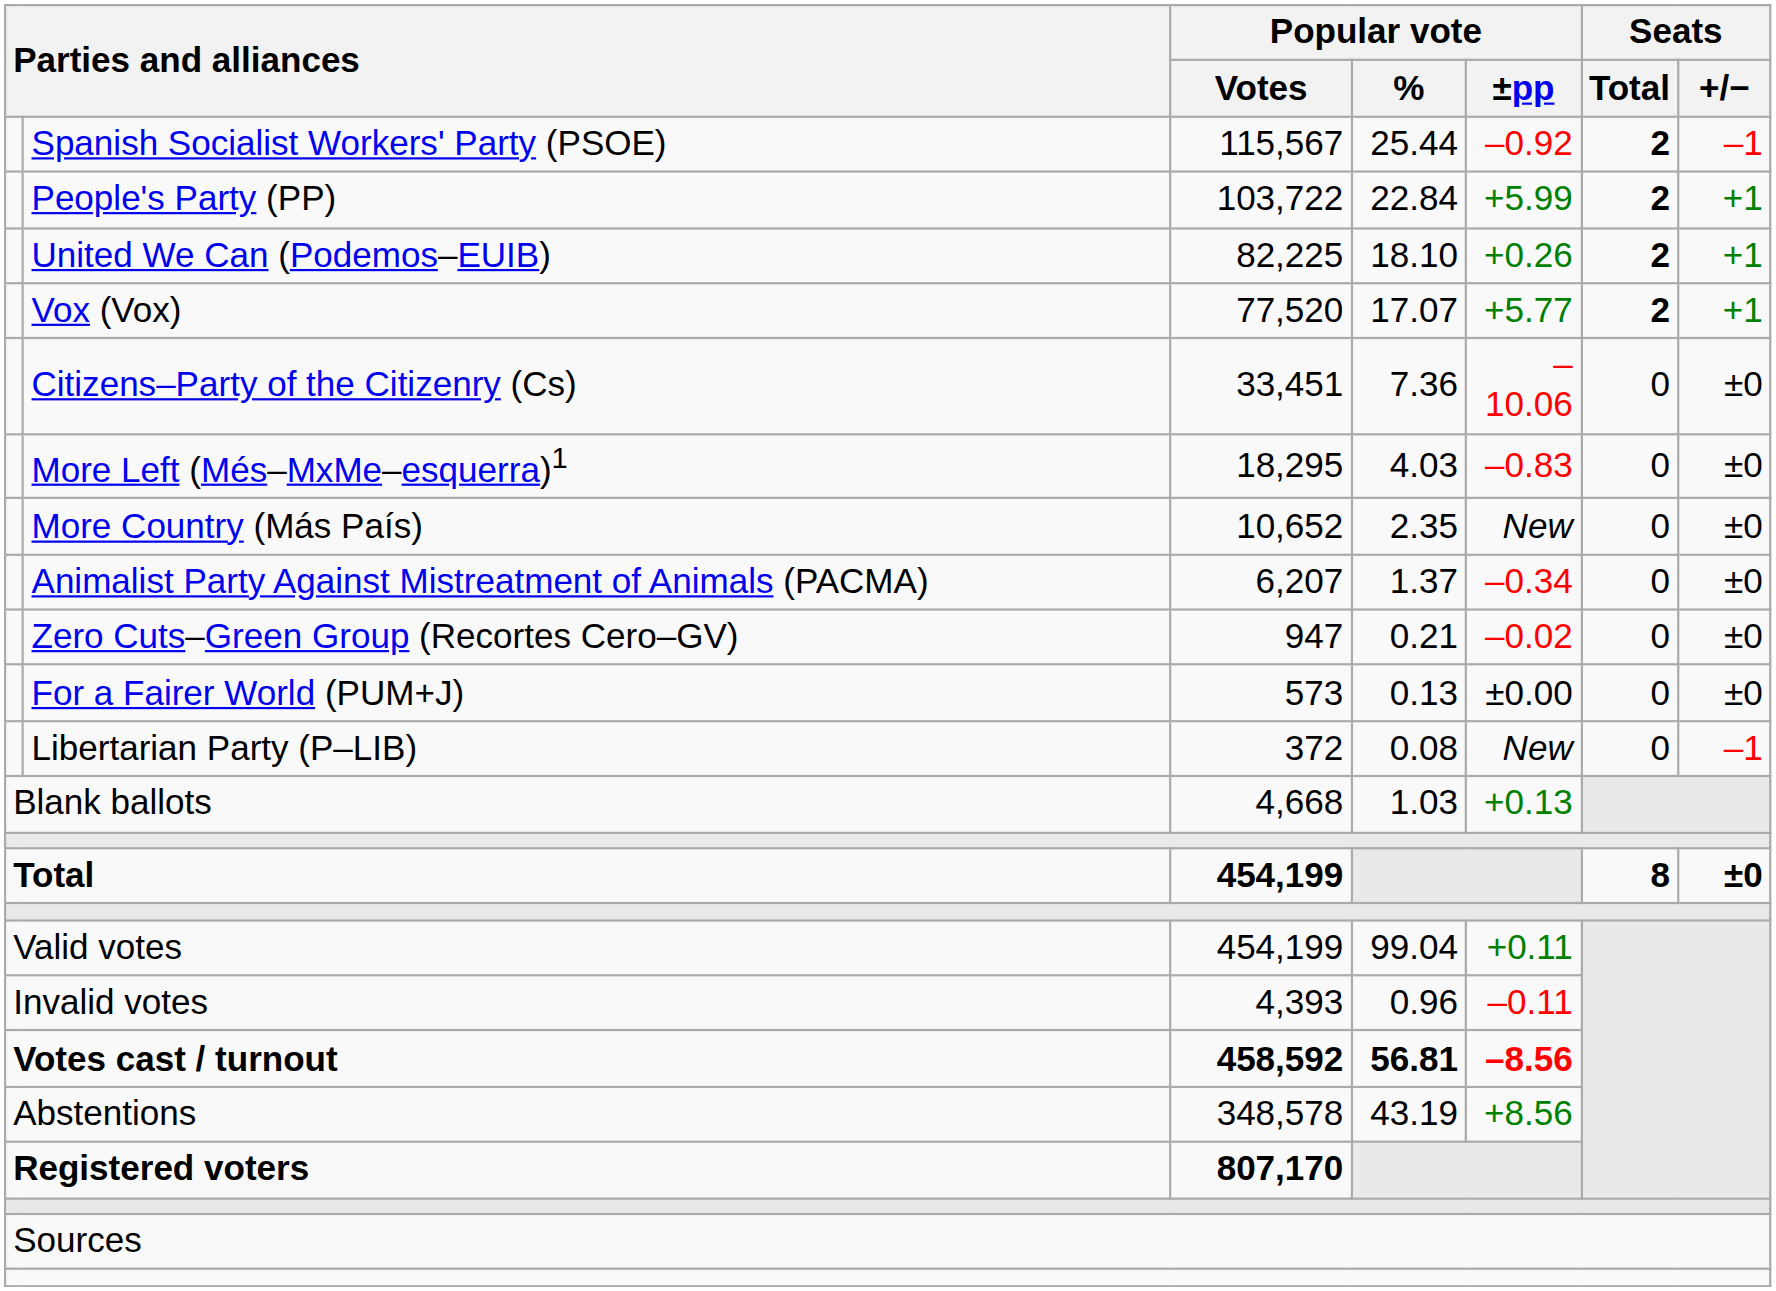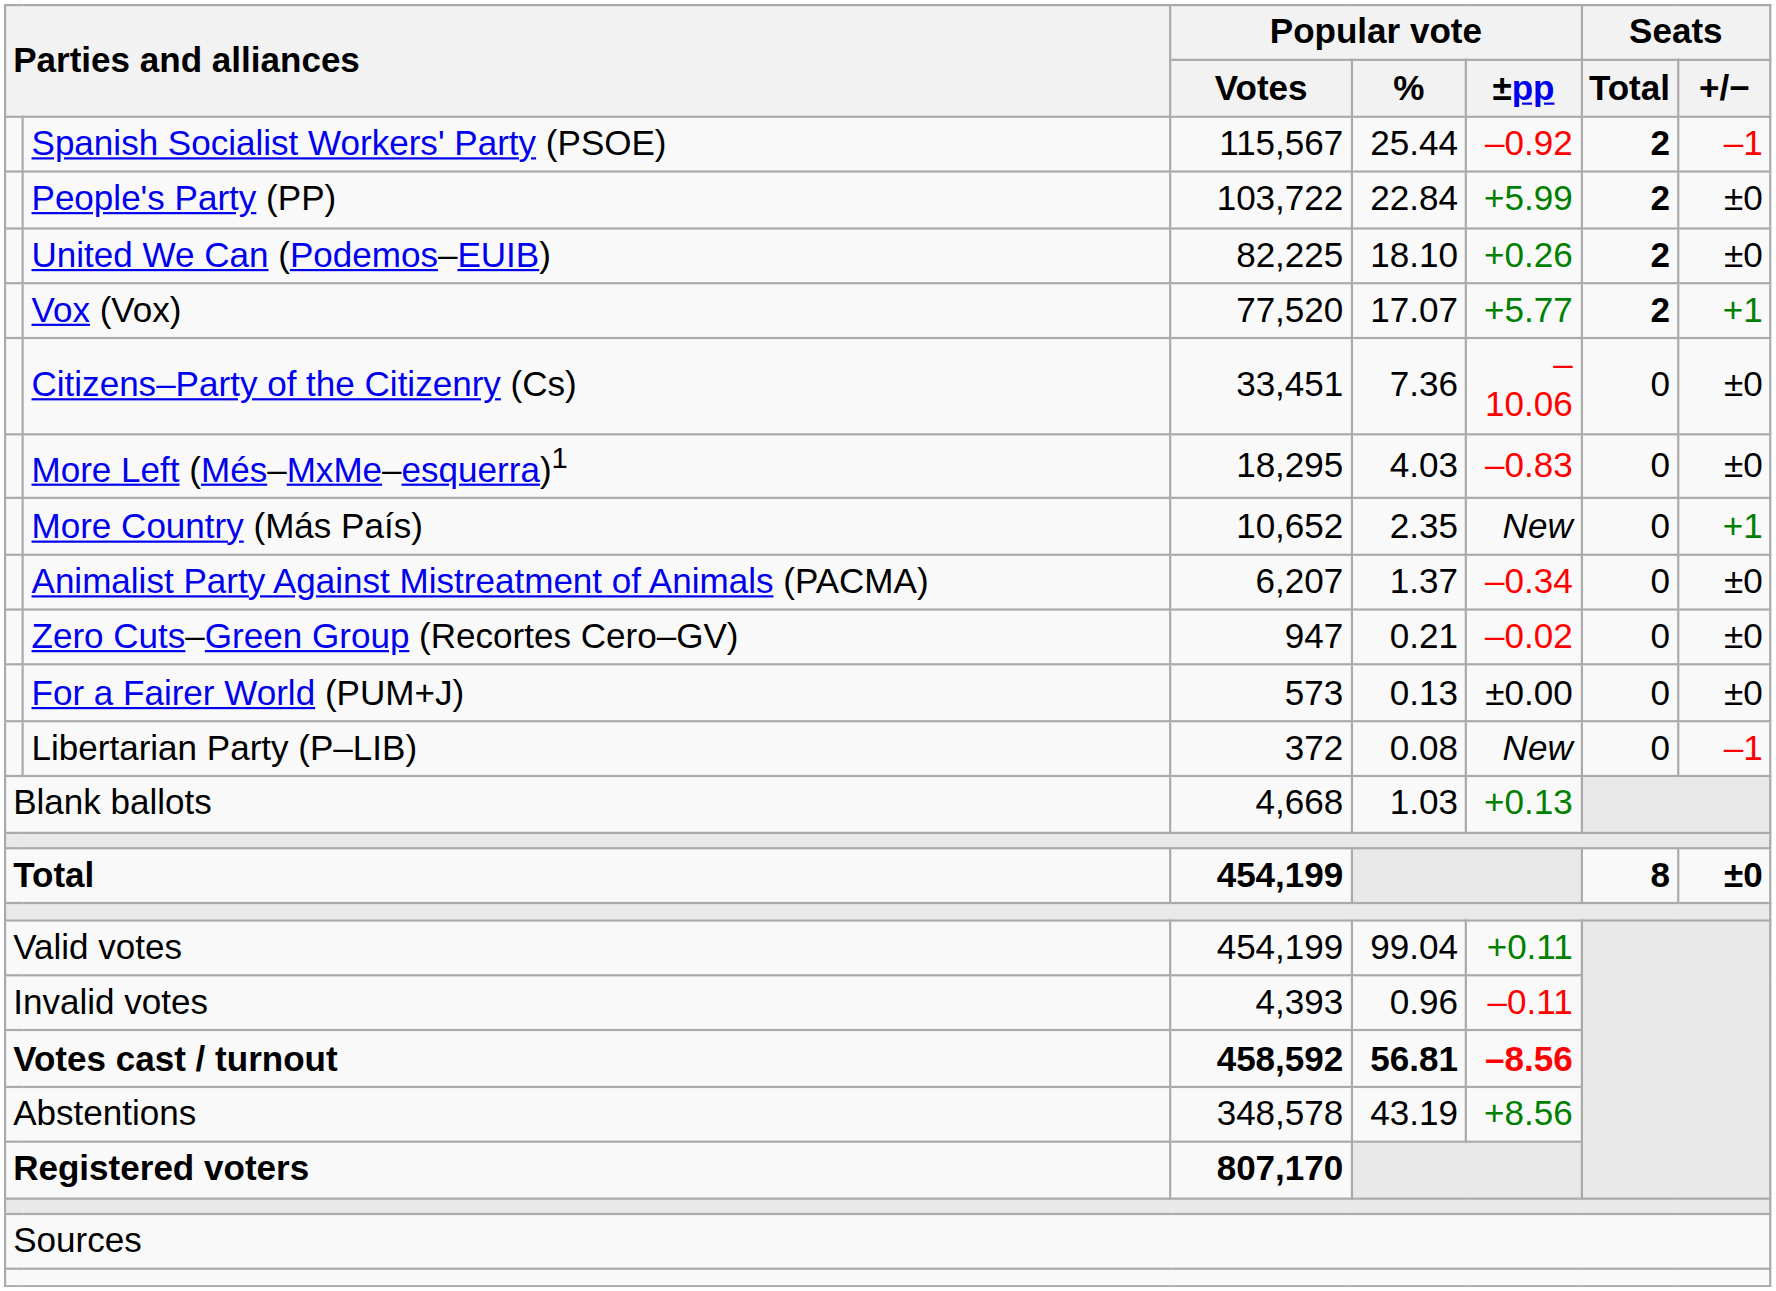(1743, 198) +1 -> (1743, 198) ±0
(1743, 254) +1 -> (1743, 254) ±0
(1743, 525) ±0 -> (1743, 525) +1
